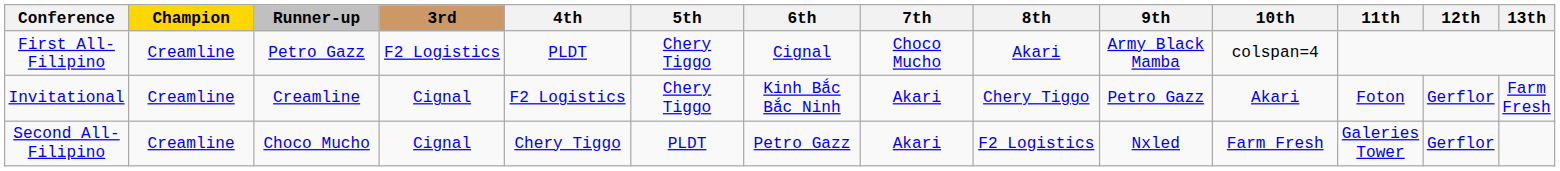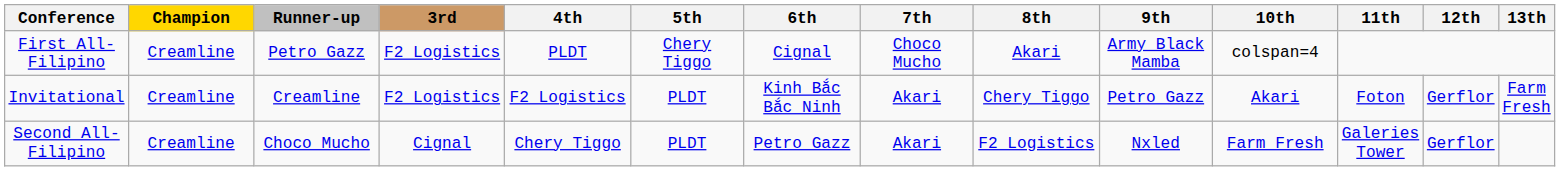(442, 98) Cignal -> (442, 98) F2 Logistics
(687, 98) Chery Tiggo -> (687, 98) PLDT
